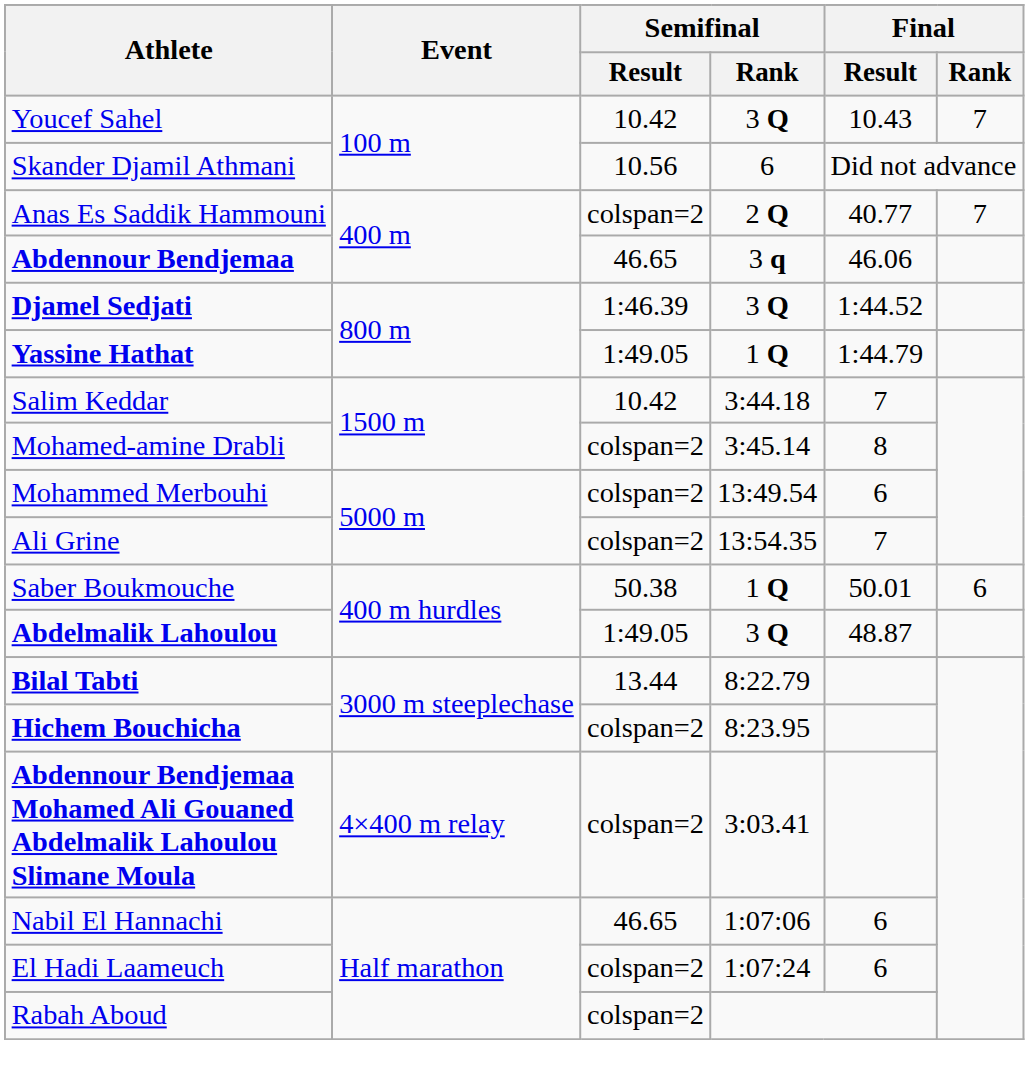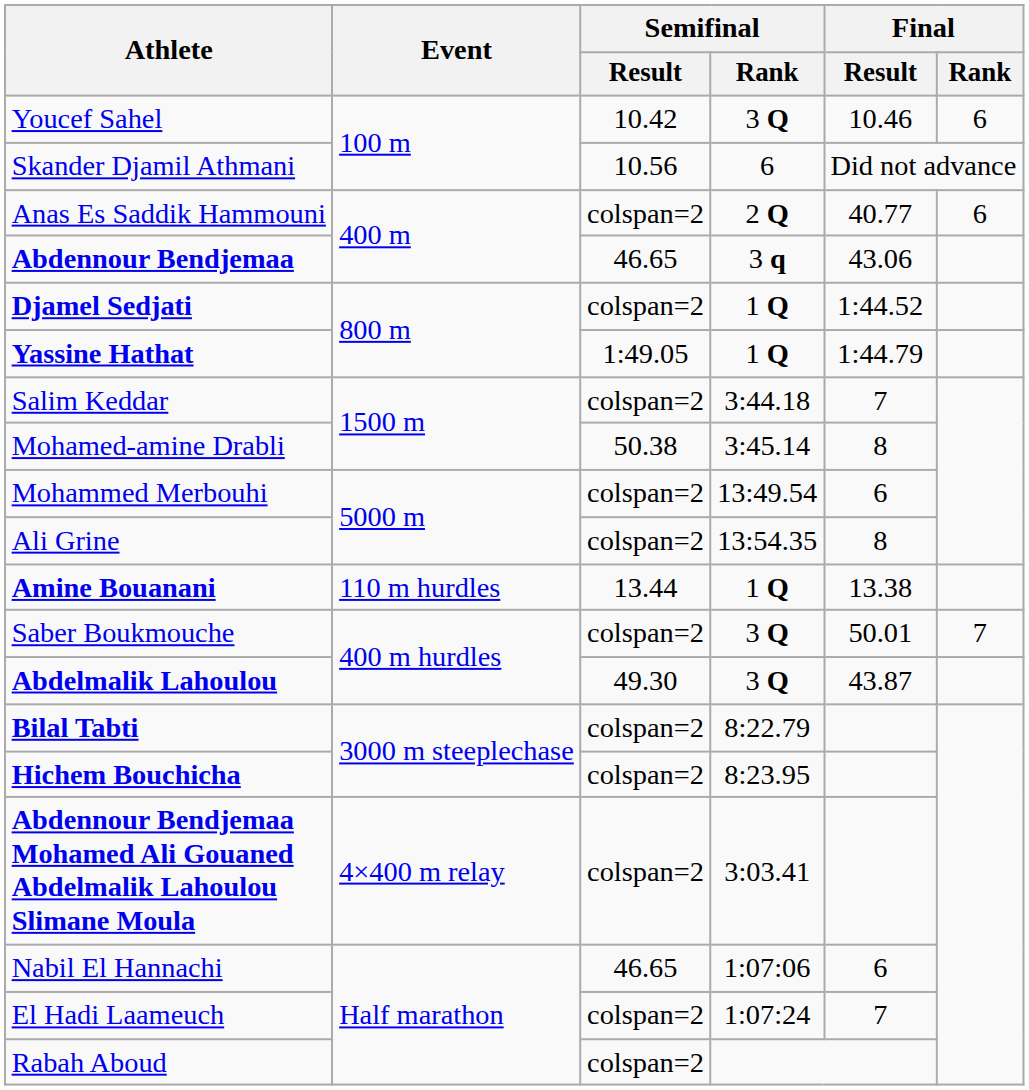(880, 119) 10.43 -> (880, 119) 10.46
(980, 119) 7 -> (980, 119) 6
(980, 212) 7 -> (980, 212) 6
(880, 259) 46.06 -> (880, 259) 43.06
(645, 306) 1:46.39 -> (645, 306) colspan=2
(767, 306) 3 Q -> (767, 306) 1 Q
(645, 400) 10.42 -> (645, 400) colspan=2
(645, 446) colspan=2 -> (645, 446) 50.38
(880, 540) 7 -> (880, 540) 8
+ row: (114, 587)
(645, 587) 50.38 -> (645, 633) colspan=2
(767, 587) 1 Q -> (767, 633) 3 Q
(980, 587) 6 -> (980, 633) 7
(645, 633) 1:49.05 -> (645, 680) 49.30
(880, 633) 48.87 -> (880, 680) 43.87
(645, 680) 13.44 -> (645, 727) colspan=2
(880, 968) 6 -> (880, 1015) 7
